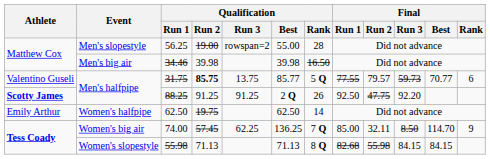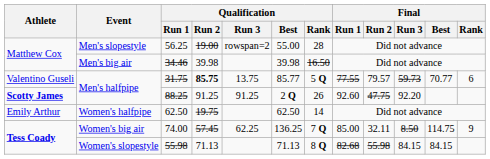(348, 96) 92.50 -> (348, 96) 92.60
(441, 129) 114.70 -> (441, 129) 114.75
